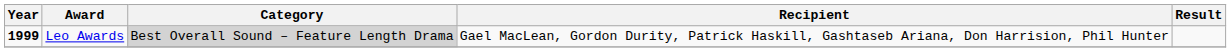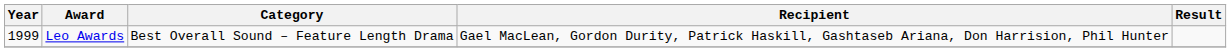(23, 37) bold -> (23, 37) normal
(292, 37) lightgrey background -> (292, 37) no background
